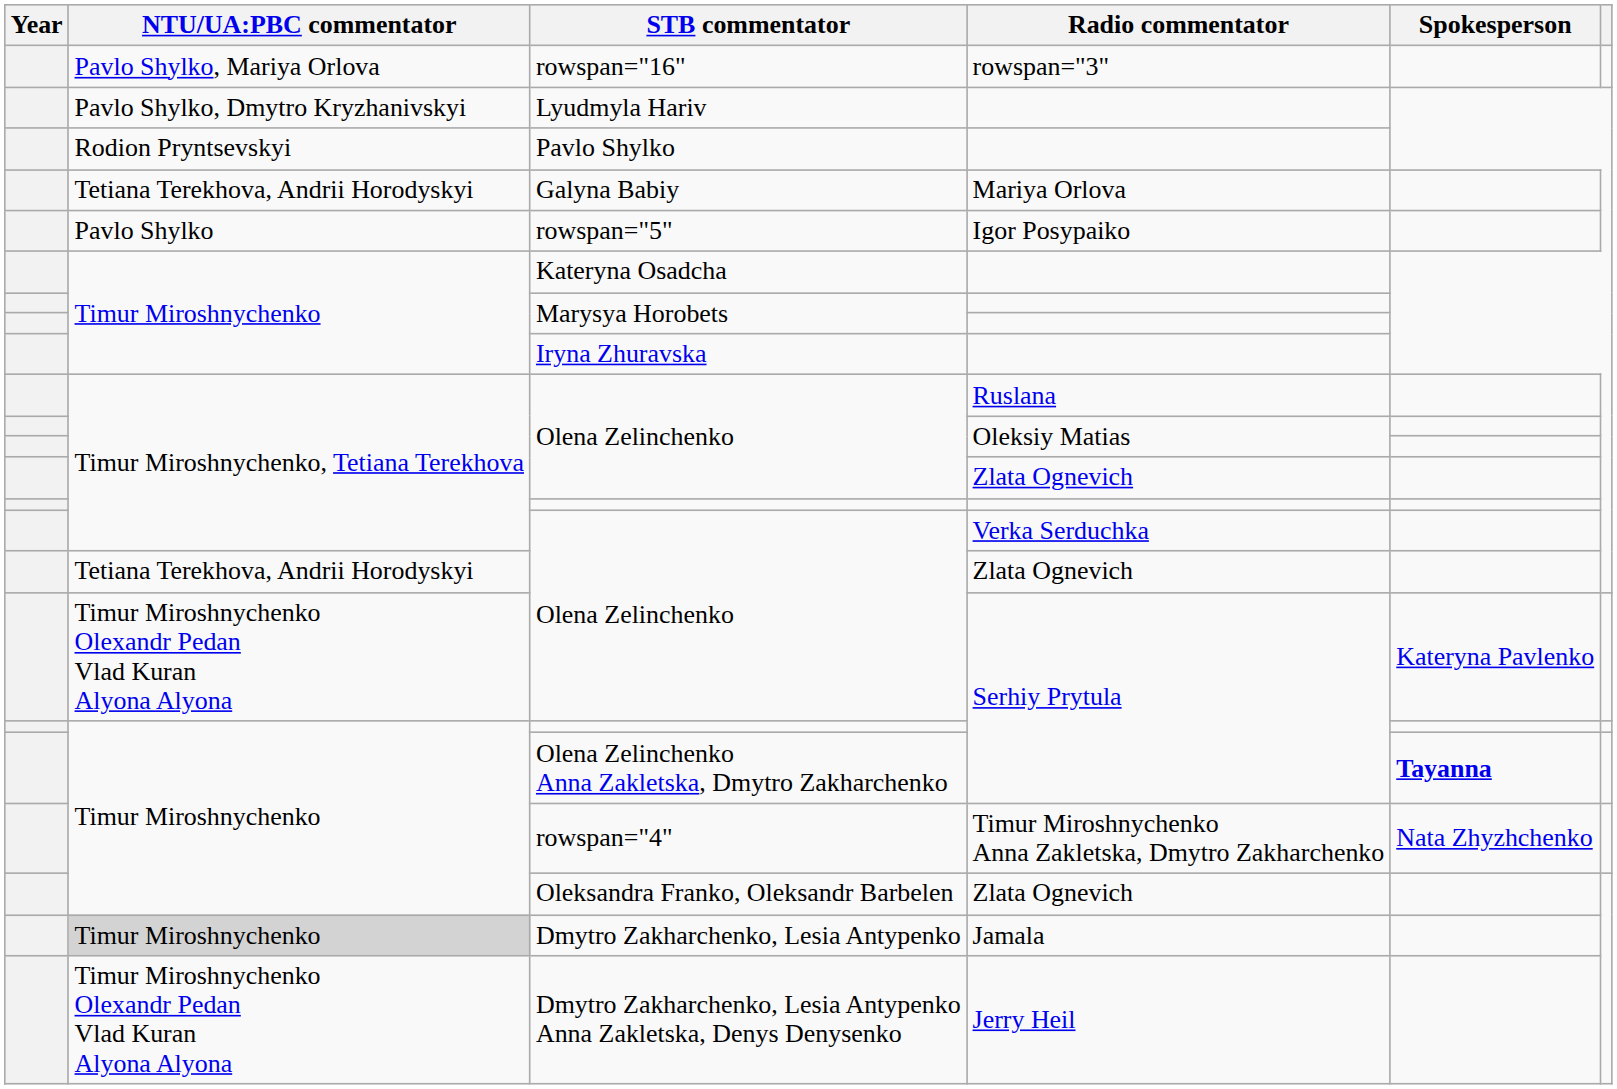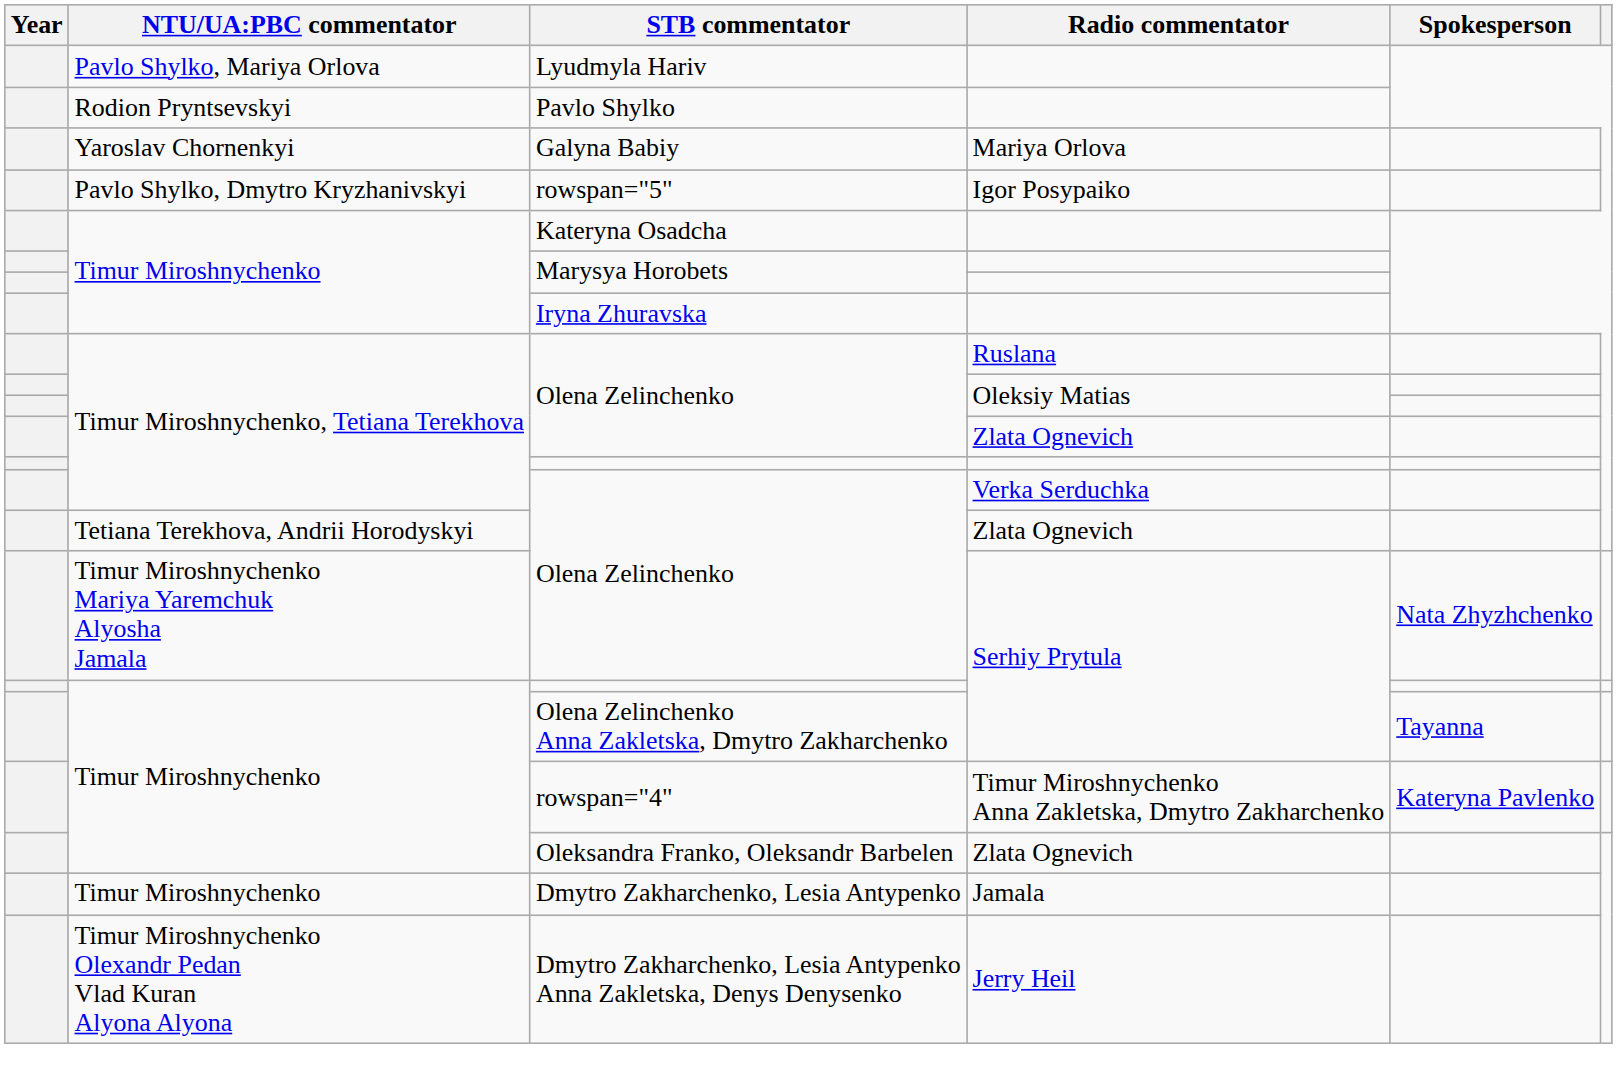- row: (611, 66)
(270, 107) Pavlo Shylko, Dmytro Kryzhanivskyi -> (227, 66) Pavlo Shylko, Mariya Orlova
(274, 189) Tetiana Terekhova, Andrii Horodyskyi -> (184, 148) Yaroslav Chornenkyi
(144, 230) Pavlo Shylko -> (270, 189) Pavlo Shylko, Dmytro Kryzhanivskyi
(198, 656) Timur Miroshnychenko Olexandr Pedan Vlad Kuran Alyona Alyona -> (198, 615) Timur Miroshnychenko Mariya Yaremchuk Alyosha Jamala
(1495, 656) Kateryna Pavlenko -> (1494, 615) Nata Zhyzhchenko
(1444, 767) bold -> (1440, 726) normal
(1494, 837) Nata Zhyzhchenko -> (1495, 796) Kateryna Pavlenko
(198, 934) lightgrey background -> (198, 893) no background
